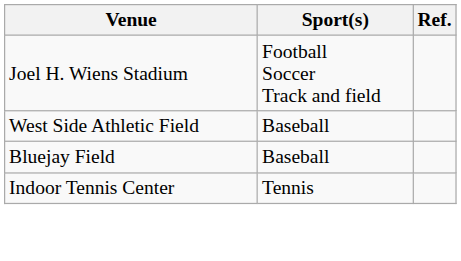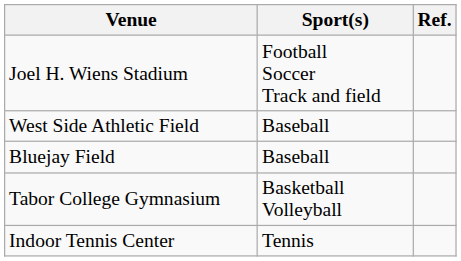+ row: (115, 198)
